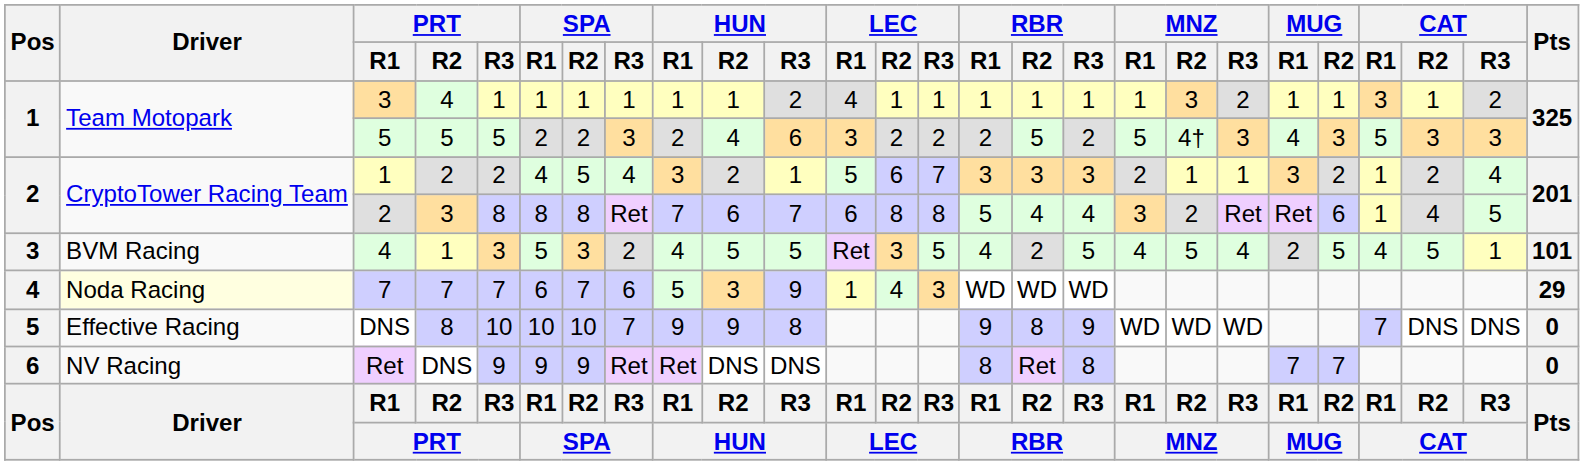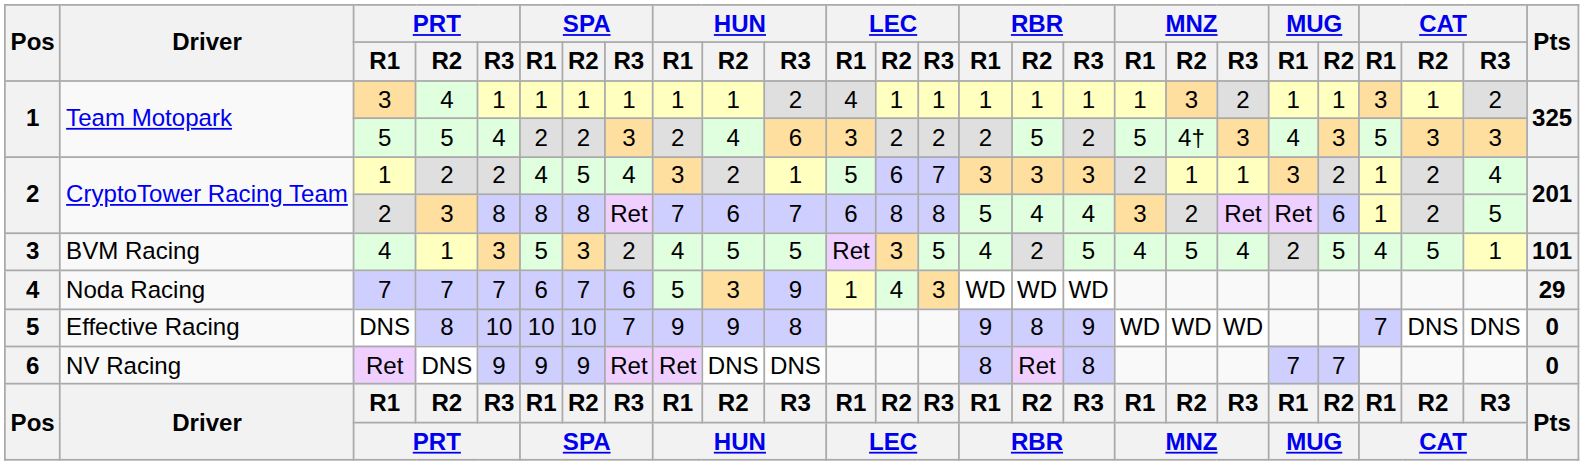(499, 137) 5 -> (499, 137) 4
(1433, 213) 4 -> (1433, 213) 2
(136, 289) lightyellow background -> (136, 289) no background
